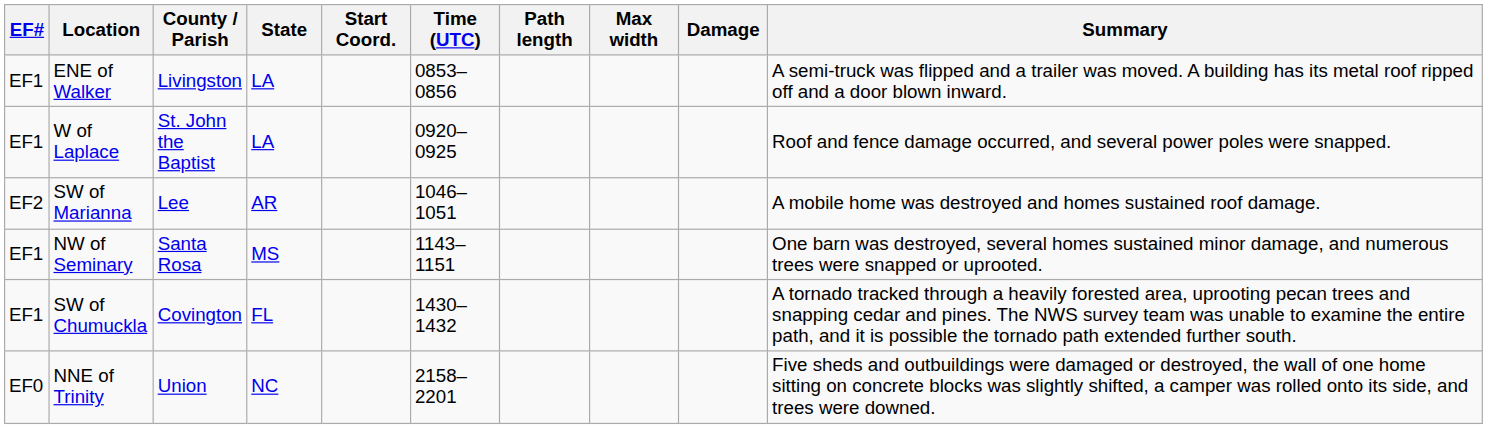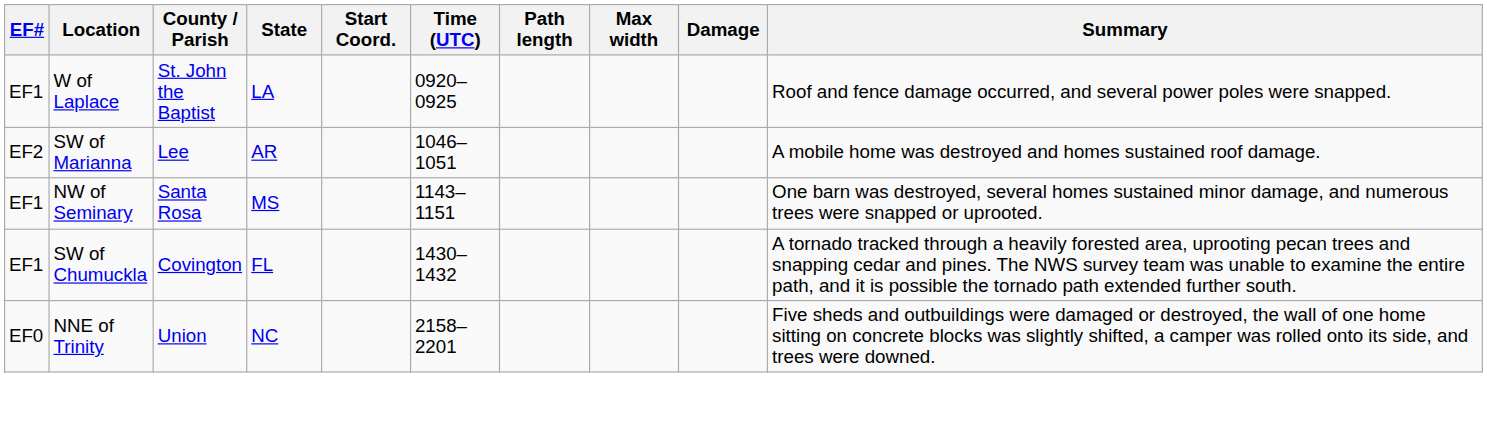- row: (83, 80)
